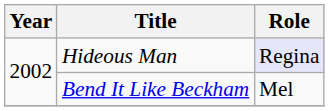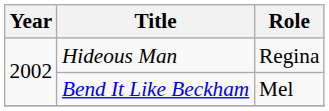(289, 55) lavender background -> (289, 55) no background
